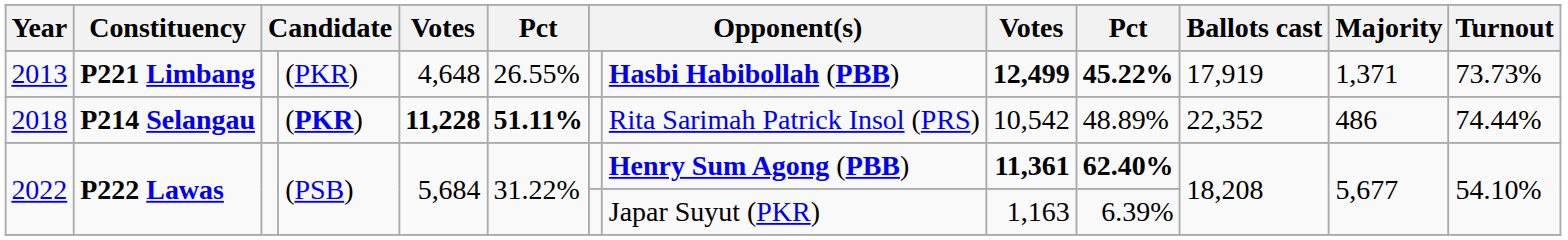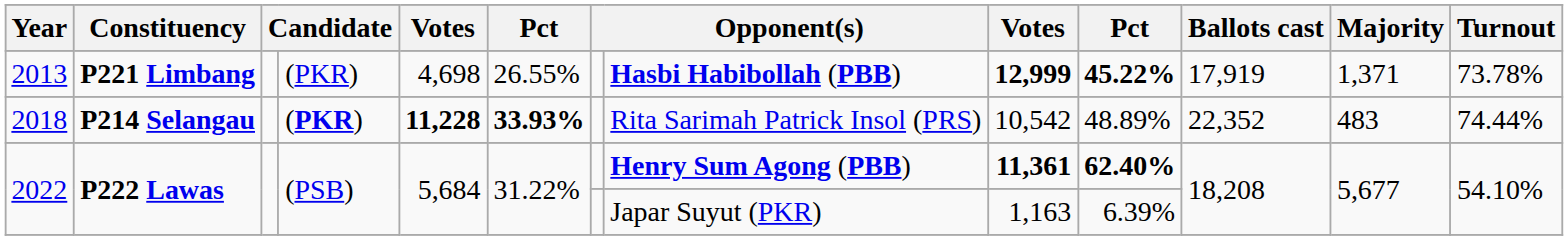(449, 73) 4,648 -> (449, 73) 4,698
(1031, 73) 12,499 -> (1033, 73) 12,999
(1499, 73) 73.73% -> (1500, 73) 73.78%
(538, 119) 51.11% -> (539, 119) 33.93%
(1356, 119) 486 -> (1358, 119) 483
